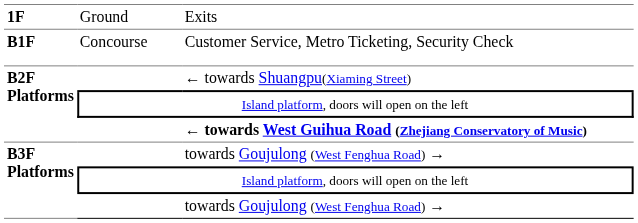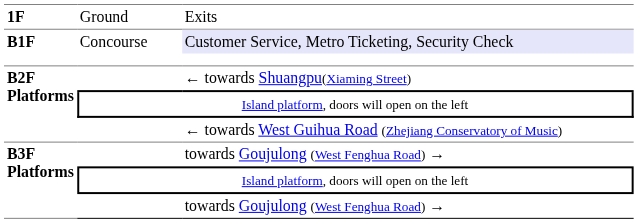(349, 41) no background -> (349, 41) lavender background
(386, 129) bold -> (373, 129) normal
